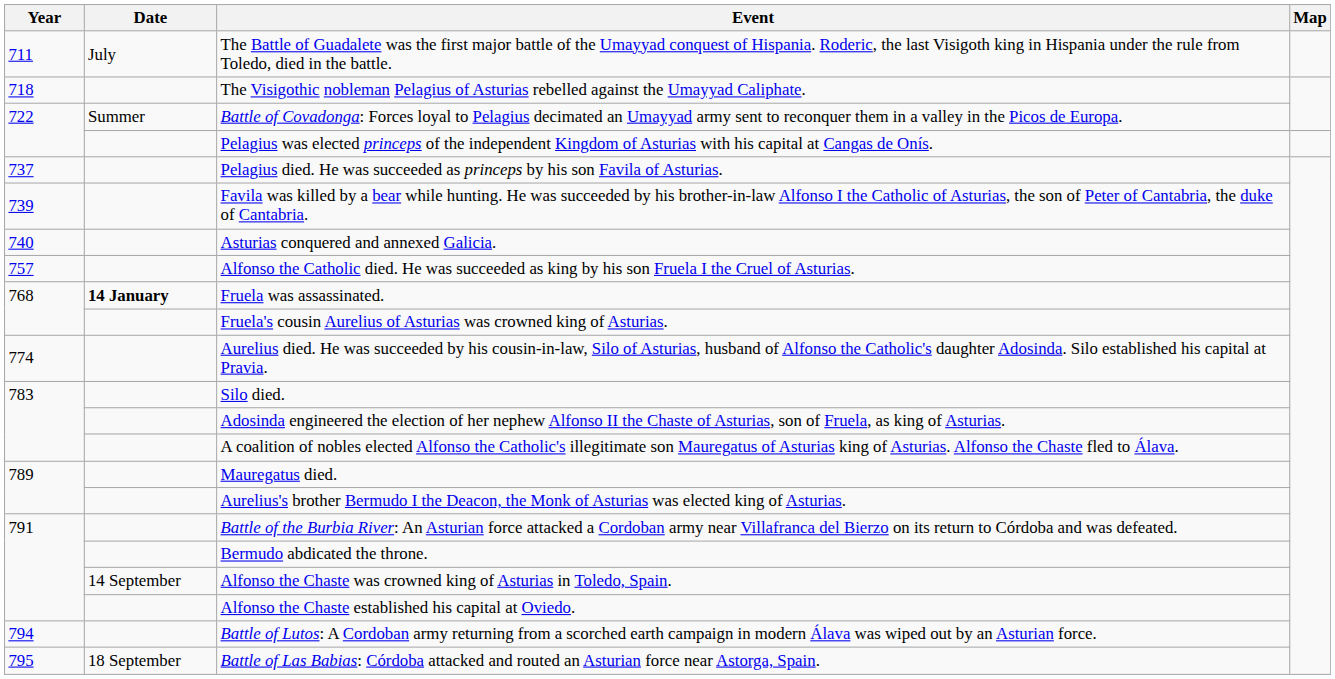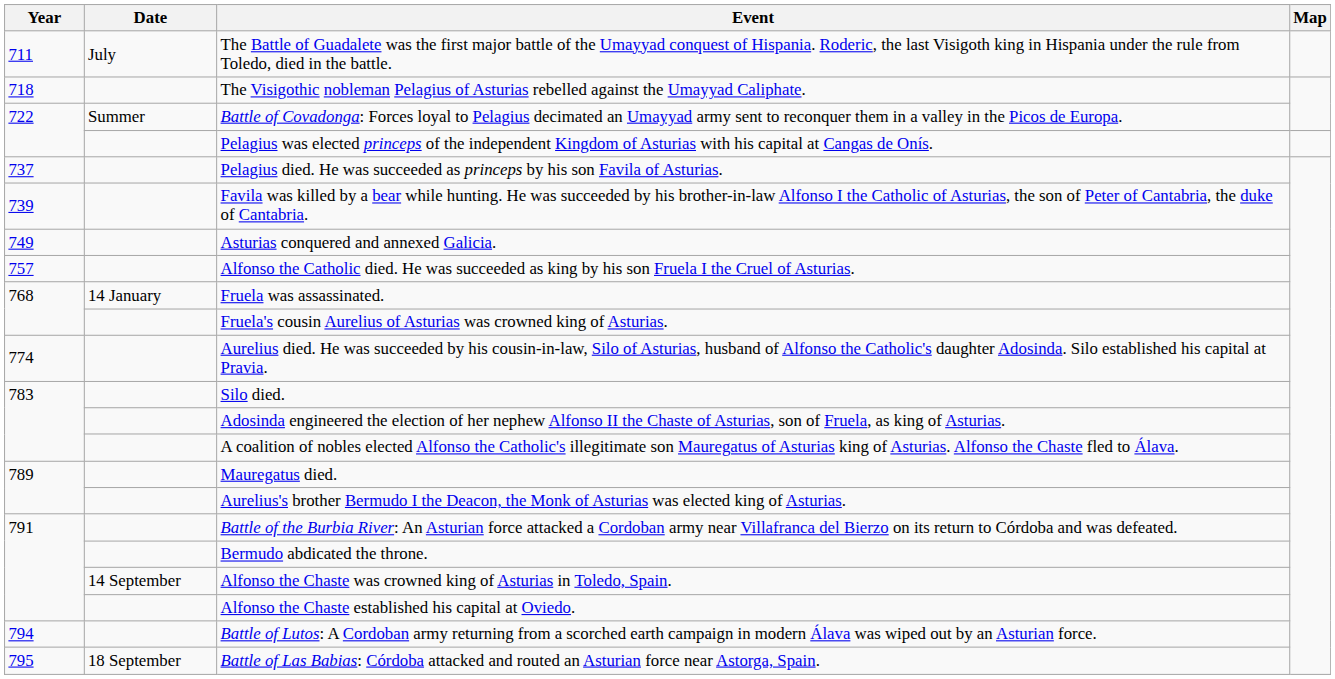(21, 242) 740 -> (21, 242) 749
(128, 295) bold -> (125, 295) normal
